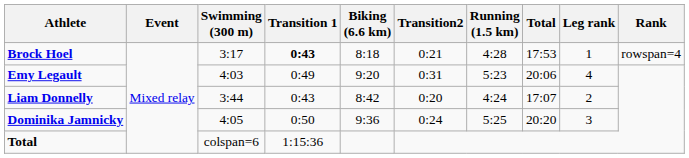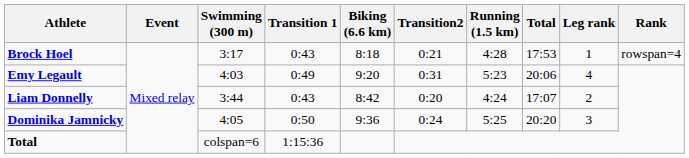(303, 53) bold -> (303, 53) normal
